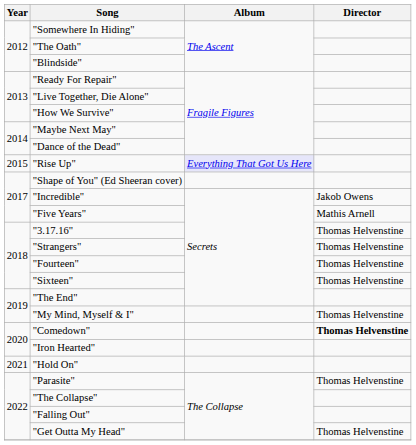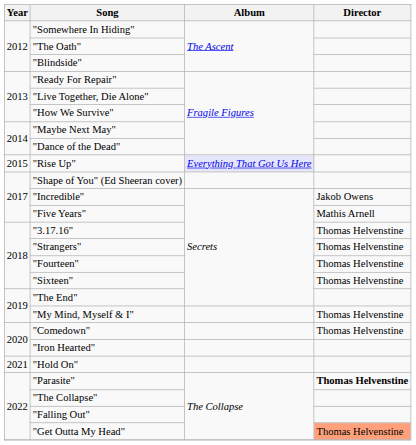(362, 331) bold -> (360, 331) normal
(360, 381) normal -> (362, 381) bold
(360, 431) no background -> (360, 431) lightsalmon background
